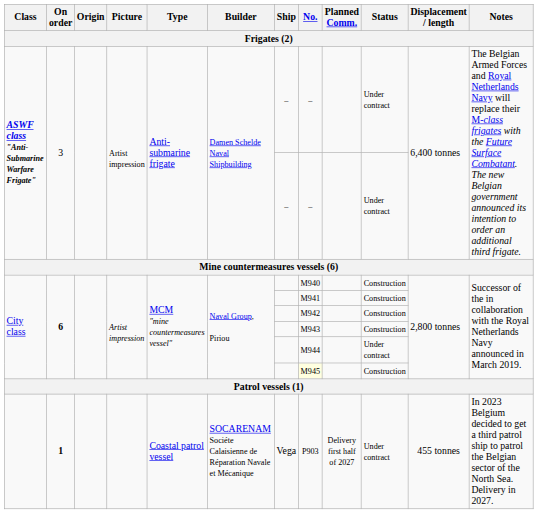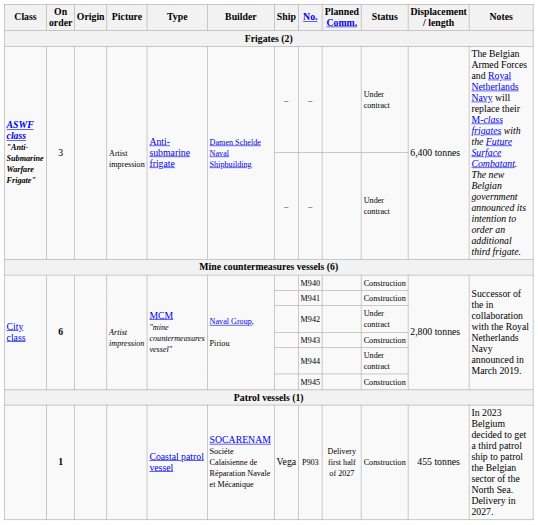(385, 314) Construction -> (377, 319) Under contract
(310, 371) lightyellow background -> (310, 382) no background
(377, 452) Under contract -> (385, 463) Construction
